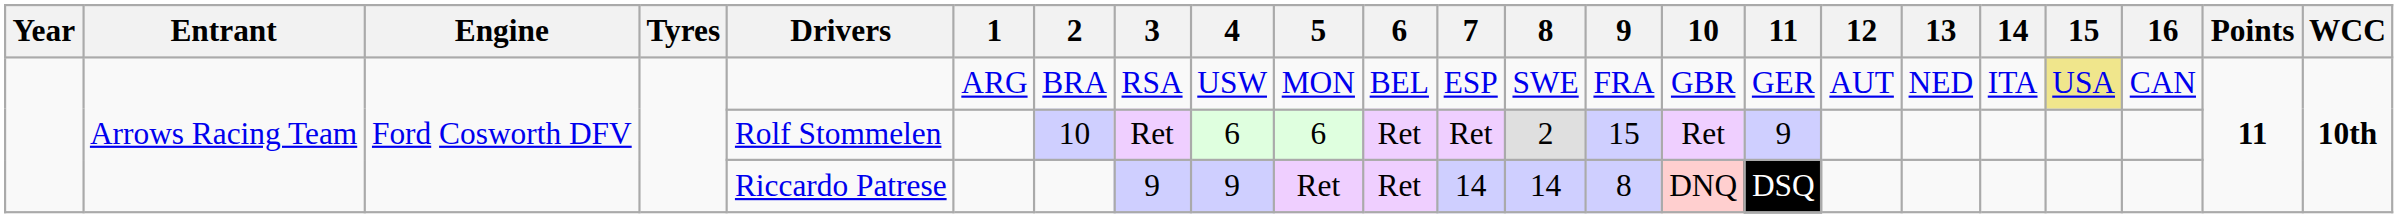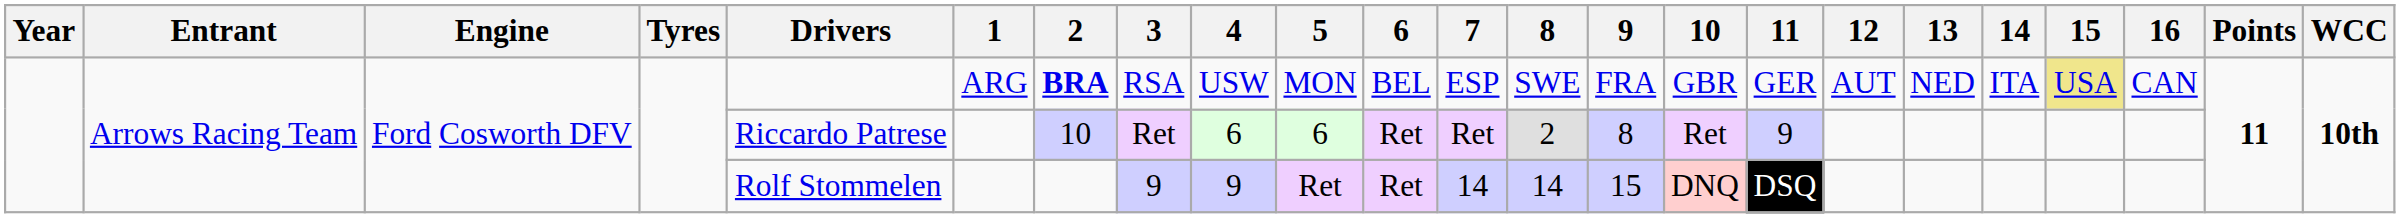(1075, 82) normal -> (1075, 82) bold
(838, 134) Rolf Stommelen -> (841, 134) Riccardo Patrese
(1624, 134) 15 -> (1626, 134) 8
(841, 186) Riccardo Patrese -> (838, 186) Rolf Stommelen
(1624, 186) 8 -> (1626, 186) 15
